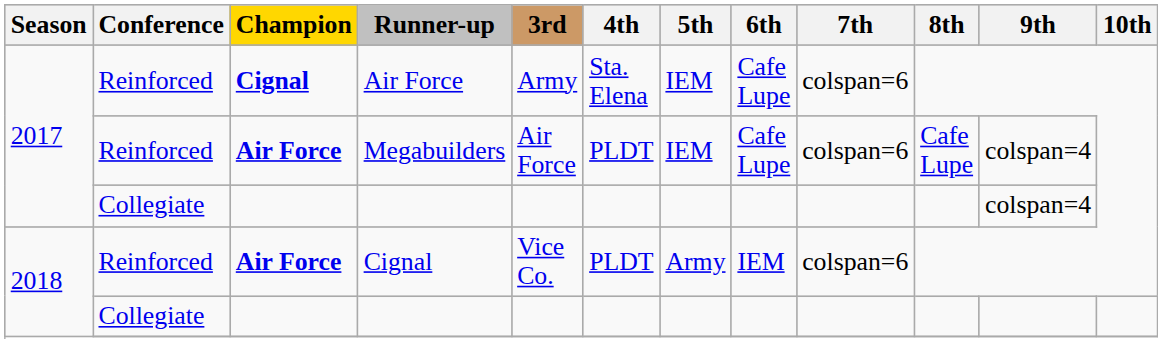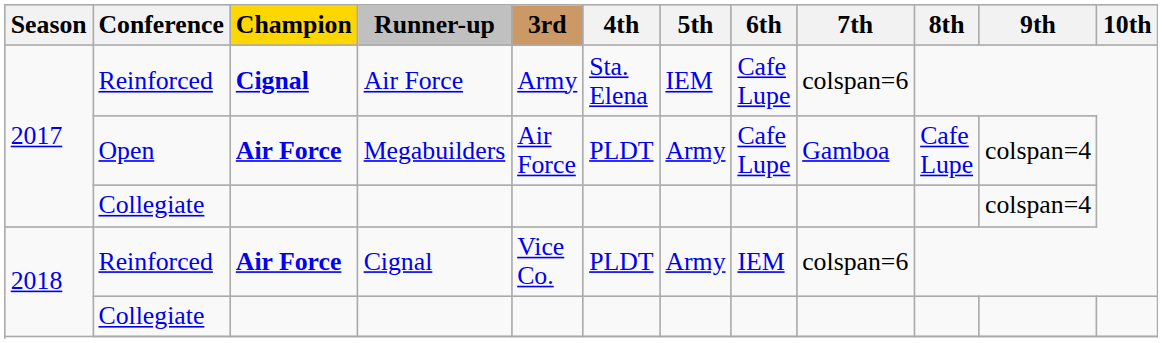(156, 150) Reinforced -> (126, 150) Open
(689, 150) IEM -> (695, 150) Army
(855, 150) colspan=6 -> (846, 150) Gamboa
